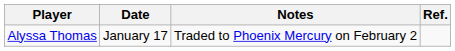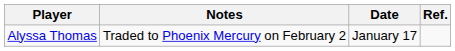columns swapped: (135, 14) <-> (295, 14)
